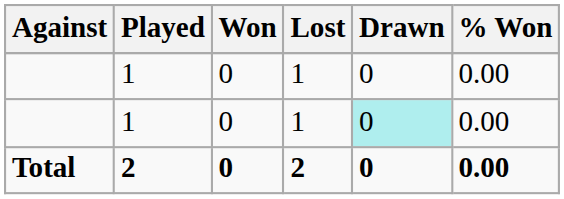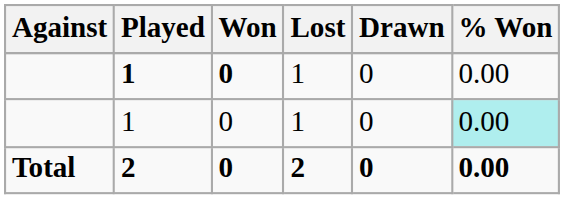(128, 75) normal -> (128, 75) bold
(226, 75) normal -> (226, 75) bold
(366, 122) paleturquoise background -> (366, 122) no background
(484, 122) no background -> (484, 122) paleturquoise background
